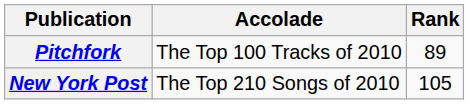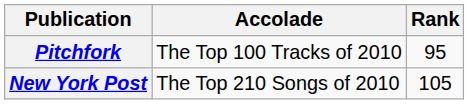(435, 51) 89 -> (435, 51) 95
